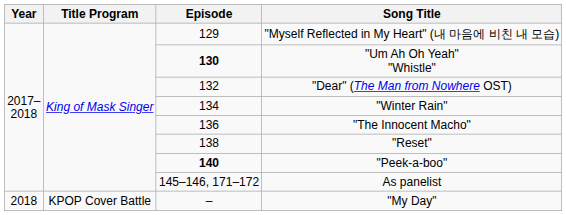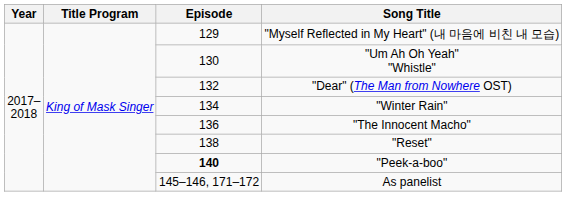(209, 61) bold -> (209, 61) normal
- row: (412, 201)
